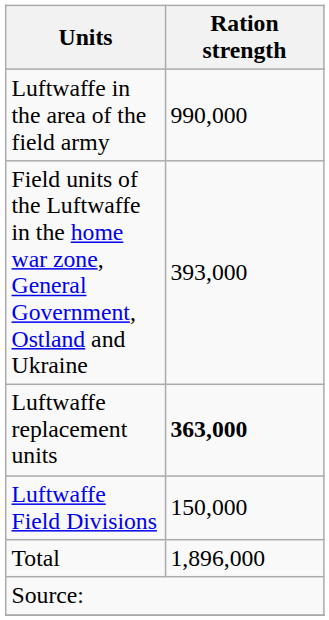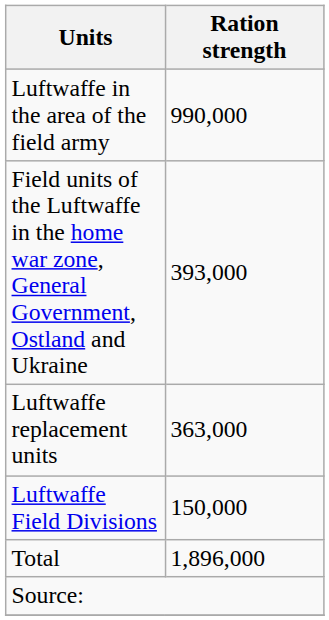(209, 429) bold -> (209, 429) normal
